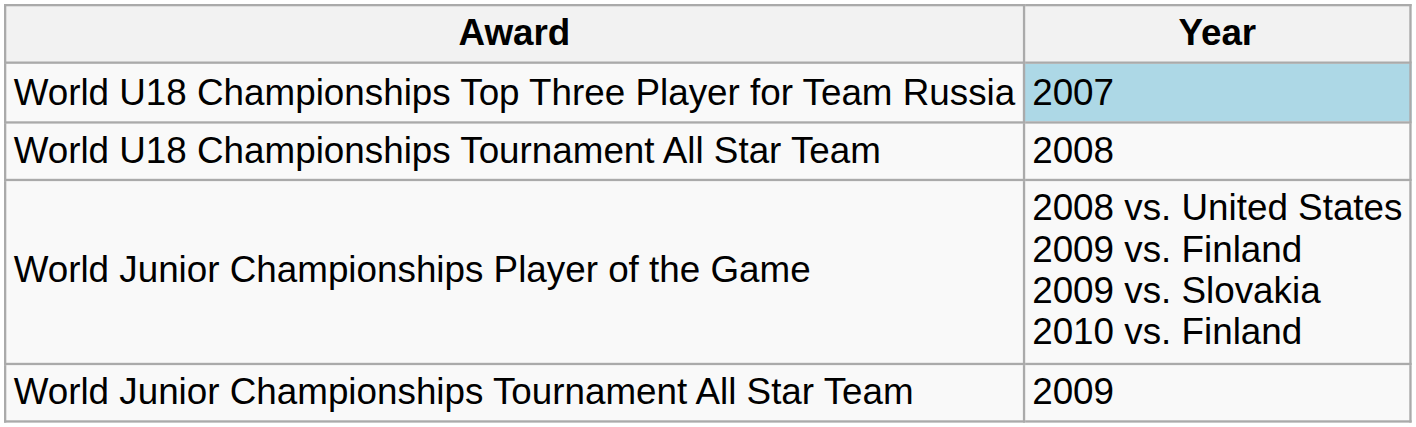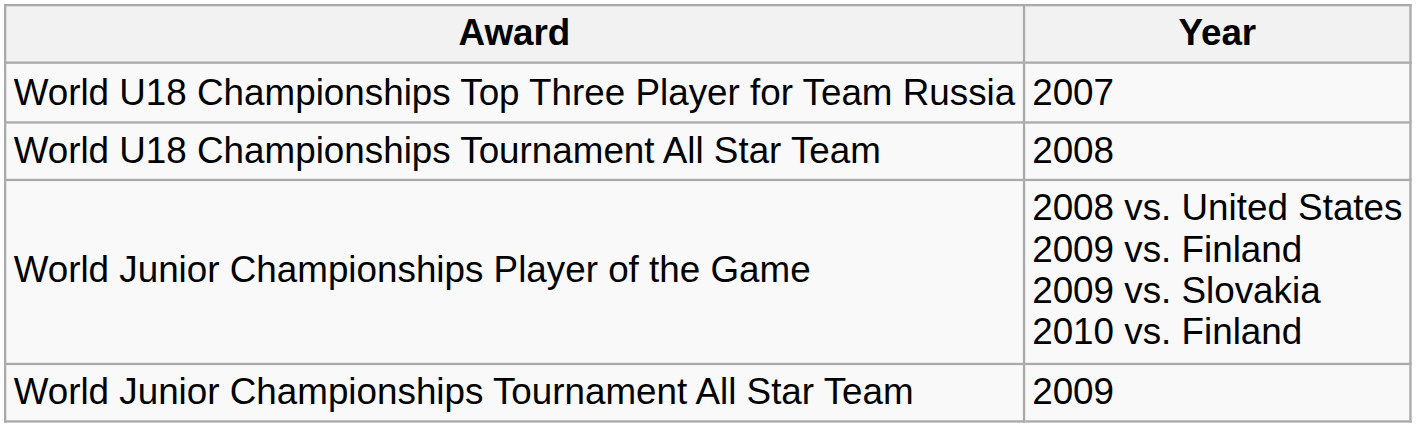(1073, 92) lightblue background -> (1073, 92) no background
